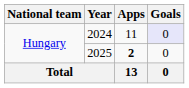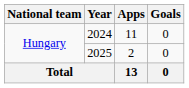(166, 33) lavender background -> (166, 33) no background
(131, 53) bold -> (131, 53) normal
